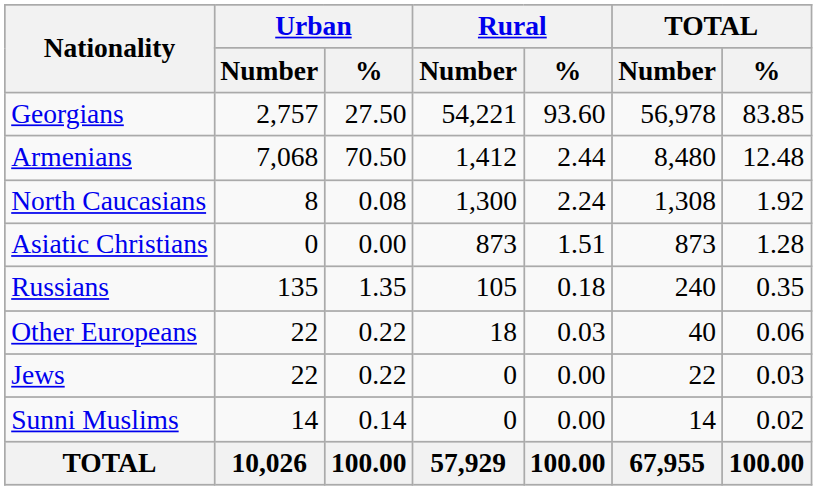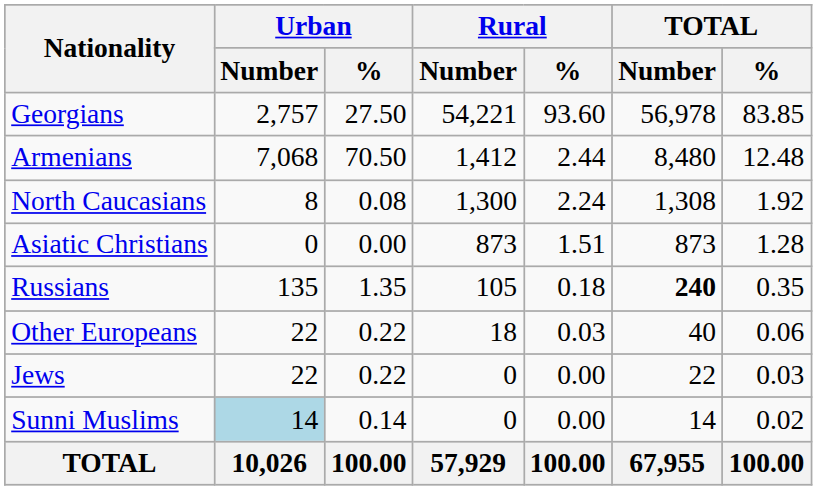(695, 288) normal -> (695, 288) bold
(304, 419) no background -> (304, 419) lightblue background
